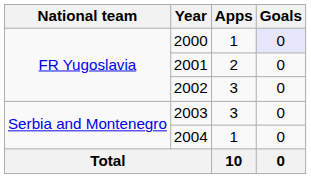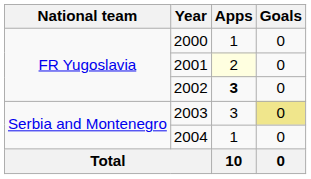(281, 40) lavender background -> (281, 40) no background
(234, 64) no background -> (234, 64) lightyellow background
(234, 88) normal -> (234, 88) bold
(281, 112) no background -> (281, 112) khaki background
